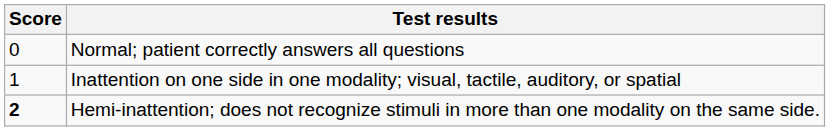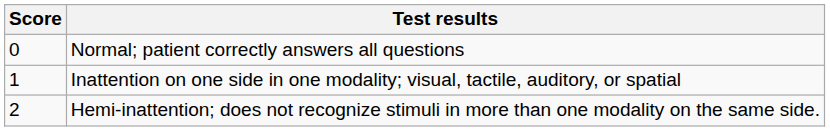(14, 110) bold -> (14, 110) normal
